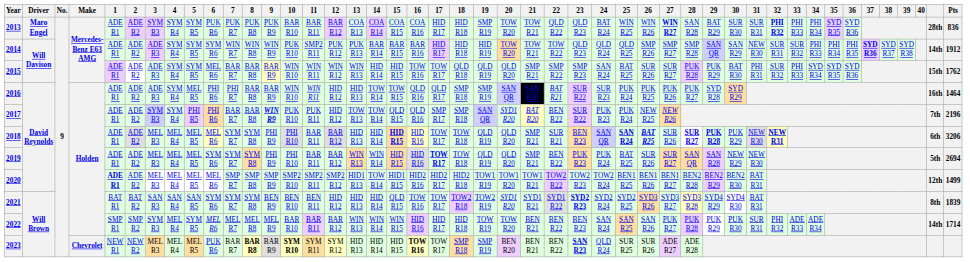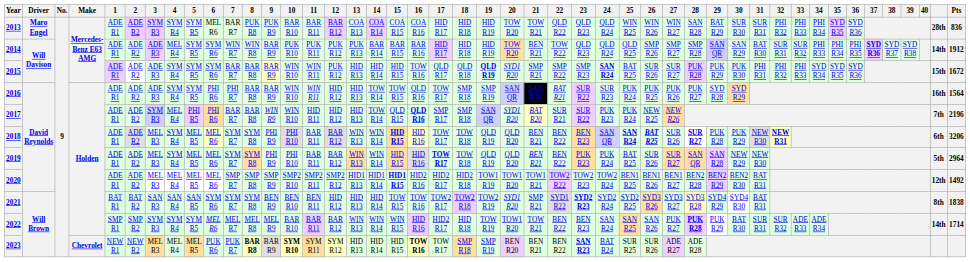(213, 28) PUK R6 -> (213, 28) MEL R6
(233, 28) PUK R7 -> (233, 28) BAR R7
(485, 28) SMP R19 -> (488, 28) HID R19
(604, 28) BAT R24 -> (607, 28) QLD R24
(670, 28) bold -> (673, 28) normal
(777, 28) bold -> (781, 28) normal
(175, 49) SYM R4 -> (175, 49) MEL R4
(271, 49) WIN R9 -> (271, 49) BAR R9
(314, 49) SMP2 R11 -> (314, 49) PUK R11
(532, 49) TOW R21 -> (536, 49) BEN R21
(757, 49) NEW R30 -> (760, 49) BAT R30
(213, 71) MEL R6 -> (213, 71) SYM R6
(335, 71) WIN R12 -> (335, 71) PUK R12
(356, 71) WIN R13 -> (356, 71) HID R13
(439, 71) TOW R17 -> (441, 71) QLD R17
(485, 71) normal -> (488, 71) bold
(509, 71) QLD R20 -> (512, 71) SYD1 R20
(604, 71) normal -> (607, 71) bold
(736, 71) BAT R30 -> (739, 71) PUK R30
(777, 71) SUR R32 -> (781, 71) PHI R32
(953, 71) 1762 -> (956, 71) 1672
(194, 93) MEL R5 -> (194, 93) SYM R5
(439, 93) QLD R17 -> (441, 93) TOW R17
(953, 93) 1464 -> (956, 93) 1564
(175, 115) SYM R4 -> (175, 115) MEL R4
(271, 115) bold -> (271, 115) normal
(292, 115) PUK R10 -> (292, 115) WIN R10
(314, 115) PUK R11 -> (314, 115) HID R11
(356, 115) TOW R13 -> (356, 115) HID R13
(417, 115) normal -> (418, 115) bold
(556, 115) BEN R22 -> (560, 115) SUR R21
(175, 137) MEL R4 -> (175, 137) SYM R4
(356, 137) HID R13 -> (356, 137) WIN R13
(377, 137) HID R14 -> (377, 137) WIN R14
(532, 137) SMP R21 -> (536, 137) BEN R21
(556, 137) SUR R21 -> (560, 137) BEN R22
(714, 137) bold -> (717, 137) normal
(175, 159) MEL R4 -> (175, 159) SYM R4
(213, 159) SYM R6 -> (213, 159) MEL R6
(532, 159) SMP R21 -> (536, 159) BEN R21
(953, 159) 2694 -> (956, 159) 2964
(115, 180) bold -> (115, 180) normal
(377, 180) TOW R14 -> (377, 180) HID1 R14
(397, 180) normal -> (397, 180) bold
(953, 180) 1499 -> (956, 180) 1492
(397, 202) QLD R15 -> (397, 202) TOW R15
(439, 202) TOW R17 -> (441, 202) TOW2 R17
(532, 202) SYD1 R21 -> (536, 202) SMP R21
(953, 202) 1839 -> (956, 202) 1838
(175, 224) MEL R4 -> (175, 224) SYM R4
(439, 224) HID R17 -> (441, 224) HID2 R17
(509, 224) TOW R20 -> (512, 224) TOW1 R20
(532, 224) BEN R21 -> (536, 224) TOW R21
(692, 224) normal -> (695, 224) bold
(736, 224) PUK R30 -> (739, 224) BAT R30
(777, 224) PHI R32 -> (781, 224) SUR R32
(233, 246) BAR R7 -> (233, 246) PUK R7
(604, 246) QLD R24 -> (607, 246) BAT R24
